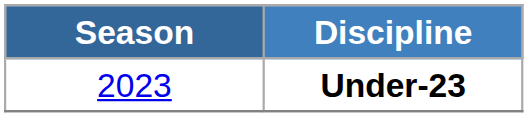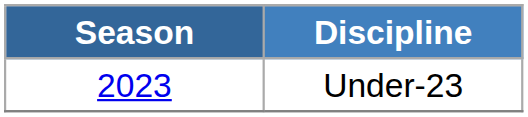(393, 85) bold -> (393, 85) normal
